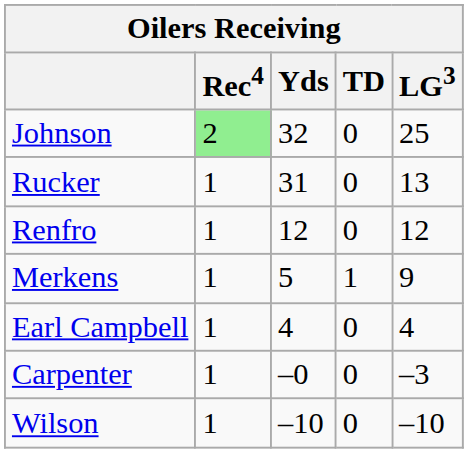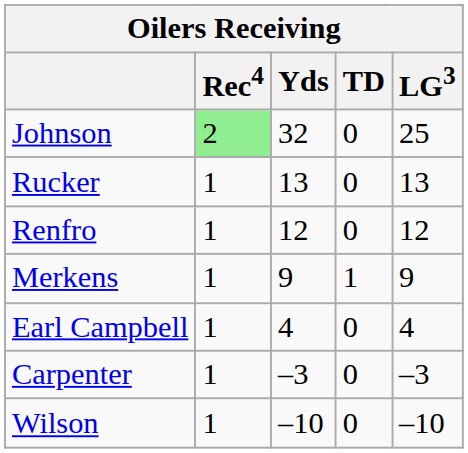(293, 181) 31 -> (293, 181) 13
(286, 277) 5 -> (286, 277) 9
(293, 374) –0 -> (293, 374) –3
